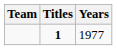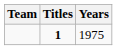(91, 34) 1977 -> (91, 34) 1975
